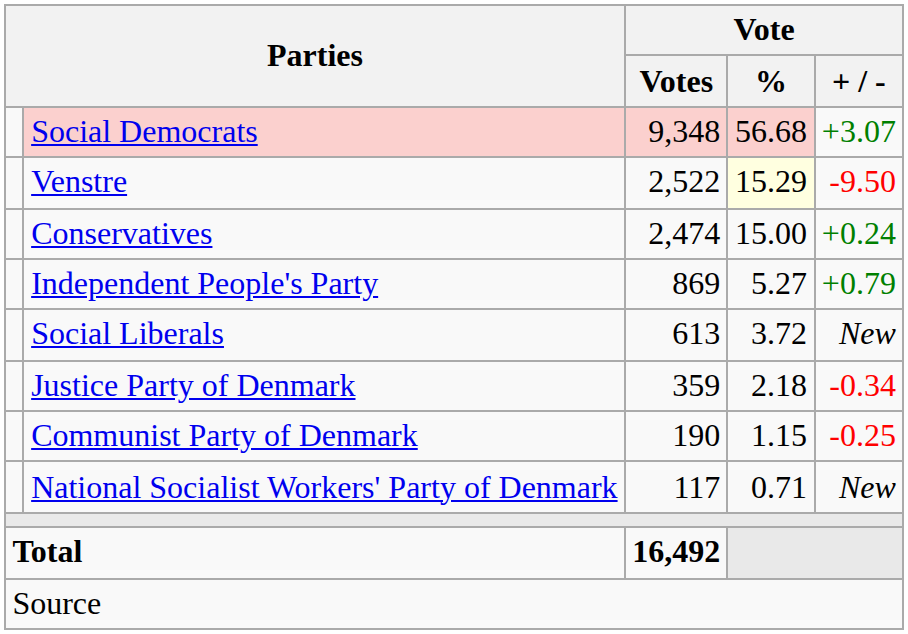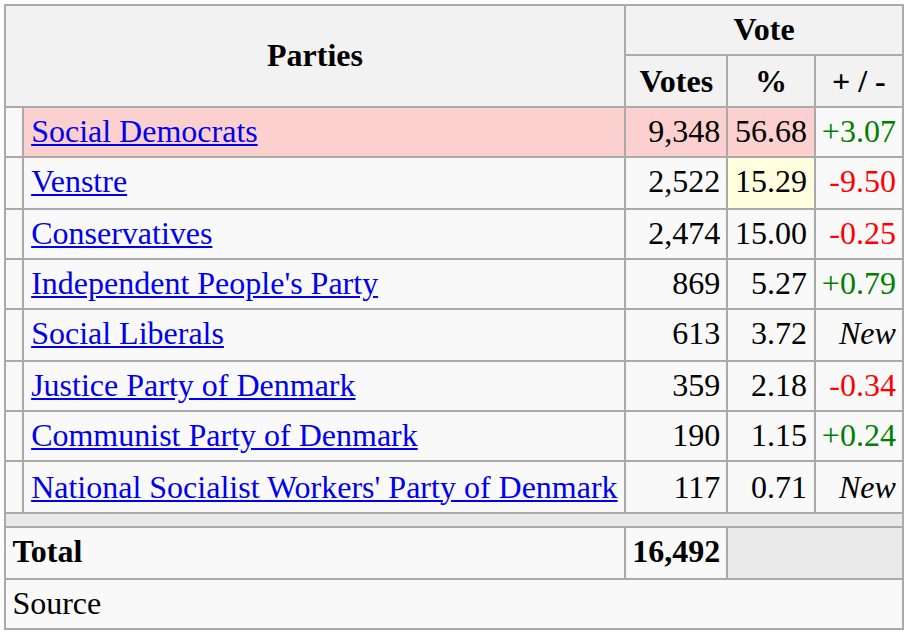(859, 232) +0.24 -> (863, 232) -0.25
(863, 435) -0.25 -> (859, 435) +0.24
